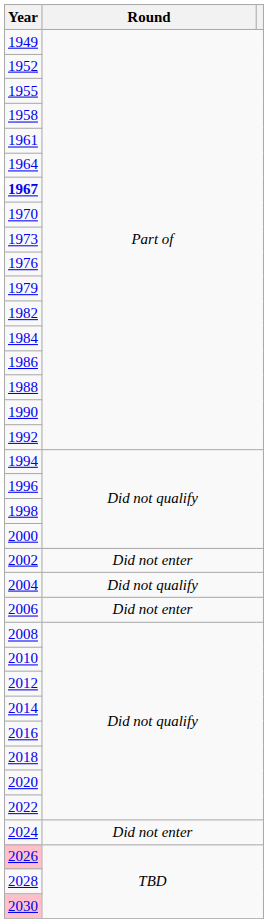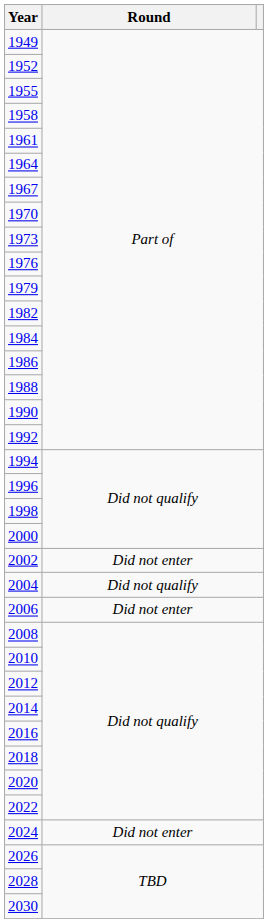(23, 190) bold -> (23, 190) normal
(23, 857) pink background -> (23, 857) no background
(23, 906) pink background -> (23, 906) no background
